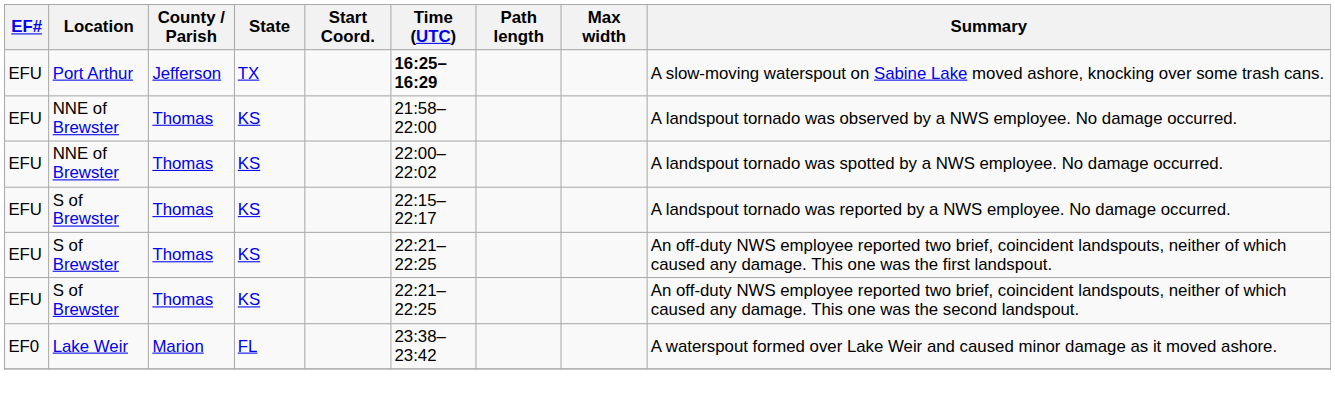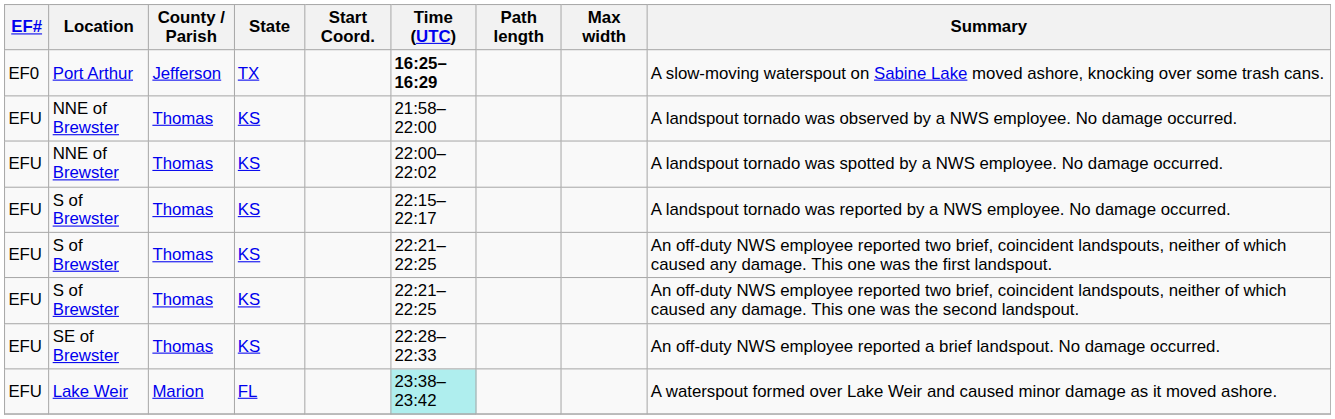(25, 72) EFU -> (24, 72) EF0
+ row: (86, 346)
(24, 346) EF0 -> (25, 391) EFU
(420, 346) no background -> (420, 391) paleturquoise background
